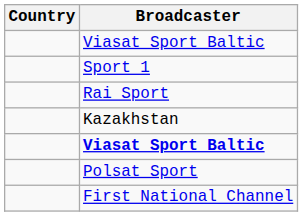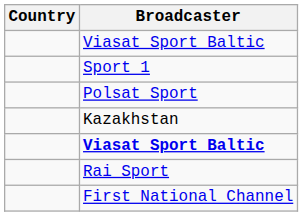(126, 95) Rai Sport -> (140, 95) Polsat Sport
(140, 172) Polsat Sport -> (126, 172) Rai Sport
